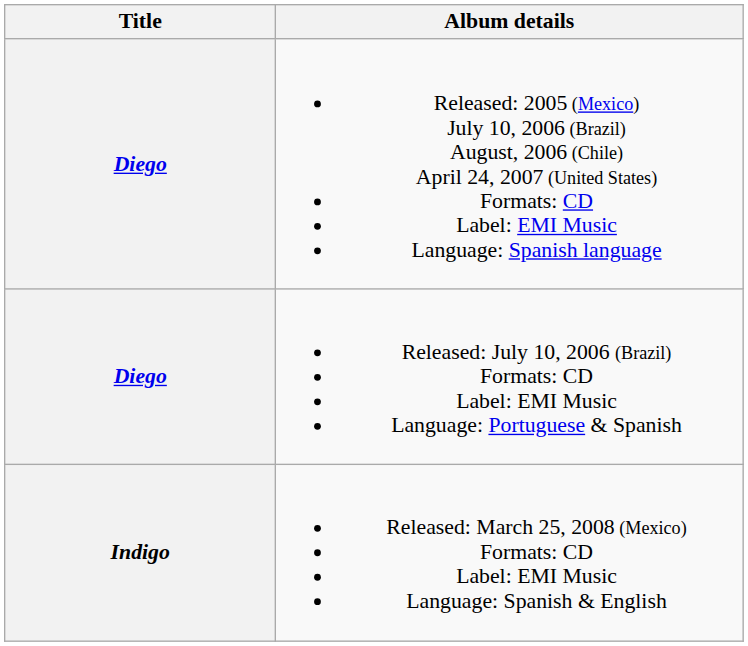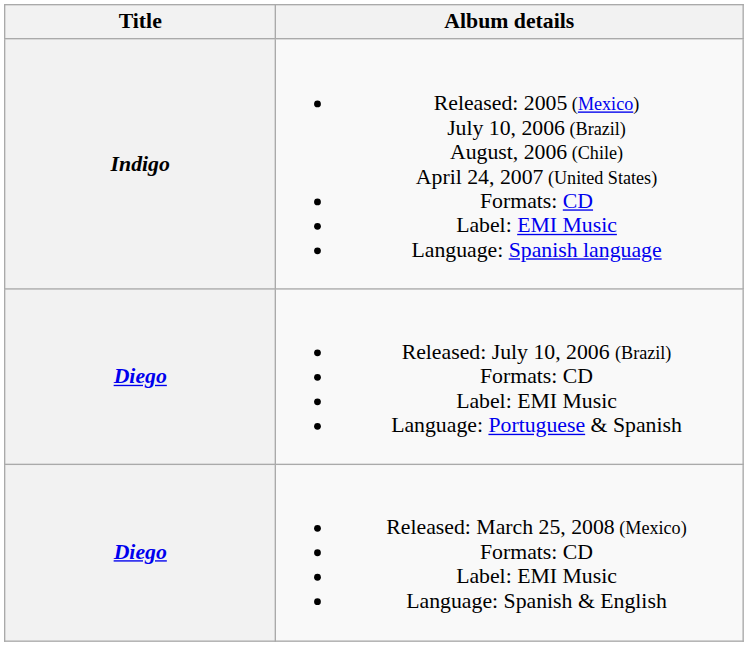(140, 163) Diego -> (140, 163) Indigo
(140, 552) Indigo -> (140, 552) Diego
